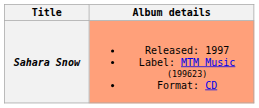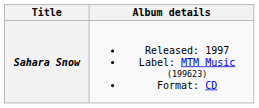(172, 68) lightsalmon background -> (172, 68) no background
